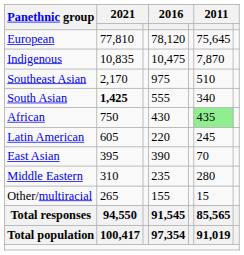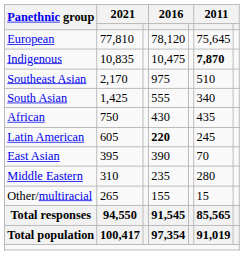(210, 59) normal -> (210, 59) bold
(114, 98) bold -> (114, 98) normal
(206, 117) lightgreen background -> (206, 117) no background
(161, 137) normal -> (161, 137) bold
